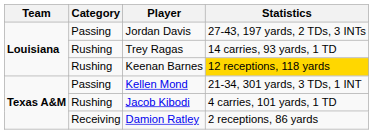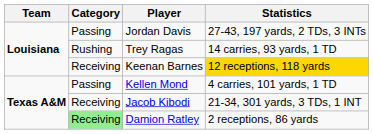(92, 66) Rushing -> (96, 66) Receiving
(285, 84) 21-34, 301 yards, 3 TDs, 1 INT -> (272, 84) 4 carries, 101 yards, 1 TD
(92, 102) Rushing -> (96, 102) Receiving
(272, 102) 4 carries, 101 yards, 1 TD -> (285, 102) 21-34, 301 yards, 3 TDs, 1 INT
(96, 120) no background -> (96, 120) lightgreen background
